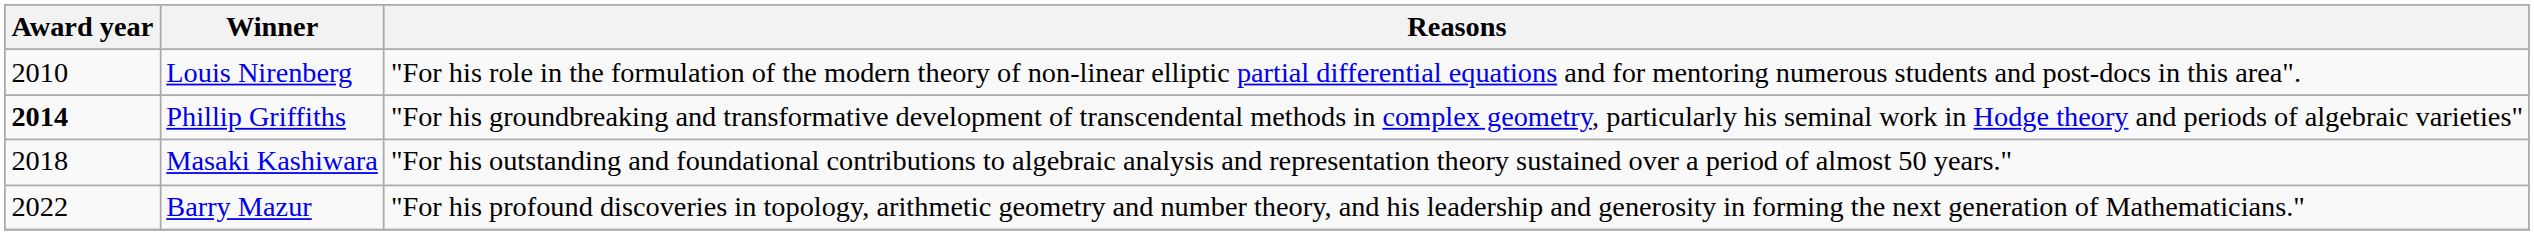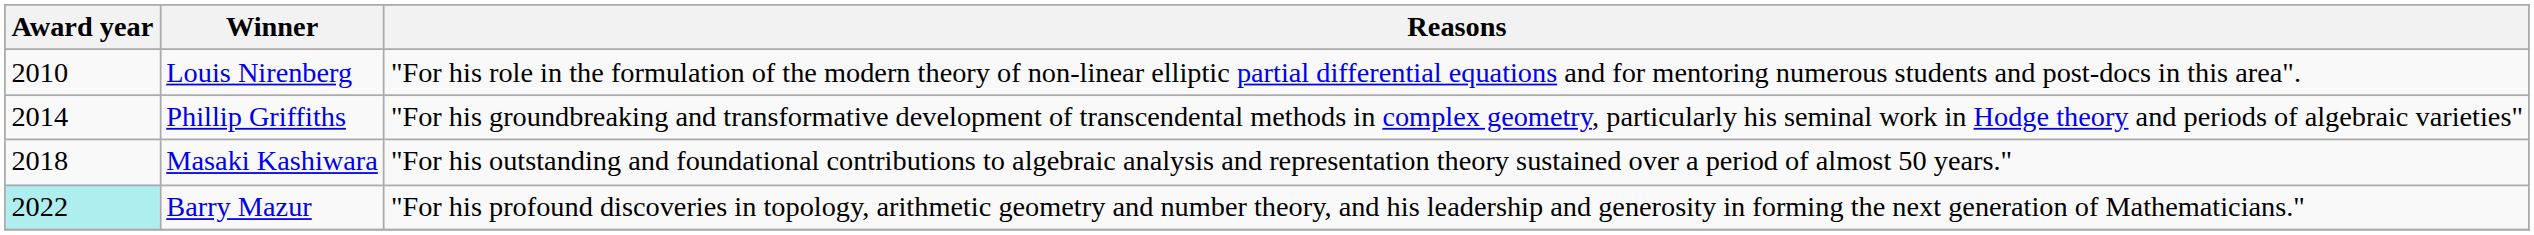(40, 116) bold -> (40, 116) normal
(40, 206) no background -> (40, 206) paleturquoise background
